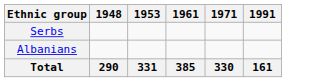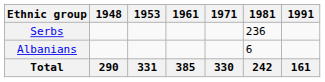+ column: (262, 13)
